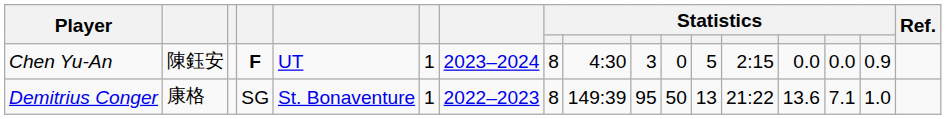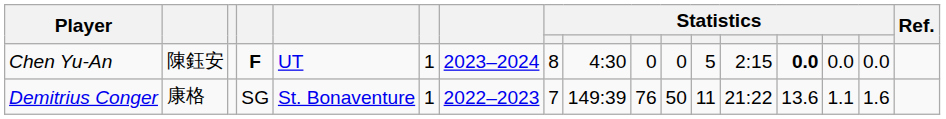(651, 62) 3 -> (651, 62) 0
(807, 62) normal -> (805, 62) bold
(878, 62) 0.9 -> (876, 62) 0.0
(554, 97) 8 -> (554, 97) 7
(646, 97) 95 -> (646, 97) 76
(706, 97) 13 -> (706, 97) 11
(842, 97) 7.1 -> (841, 97) 1.1
(878, 97) 1.0 -> (876, 97) 1.6
